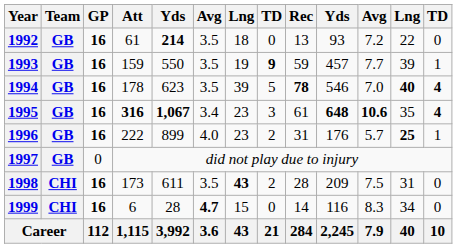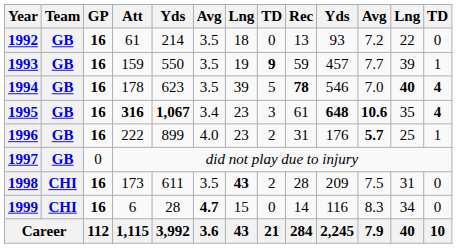(173, 40) bold -> (173, 40) normal
(374, 135) normal -> (374, 135) bold
(407, 135) bold -> (407, 135) normal
